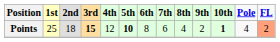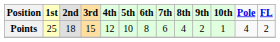(91, 28) bold -> (91, 28) normal
(128, 28) bold -> (128, 28) normal
(223, 28) bold -> (223, 28) normal
(266, 28) lightsalmon background -> (266, 28) no background
